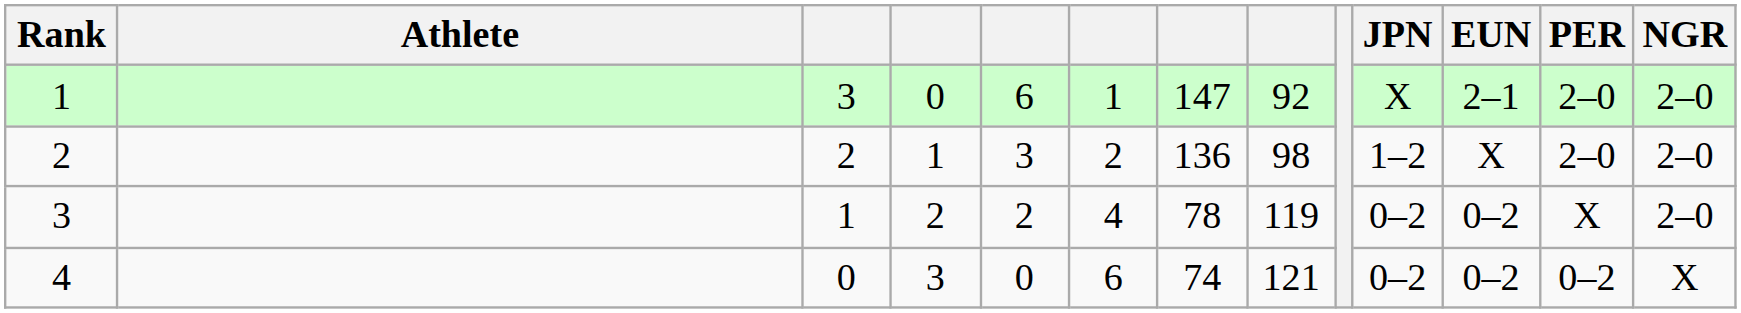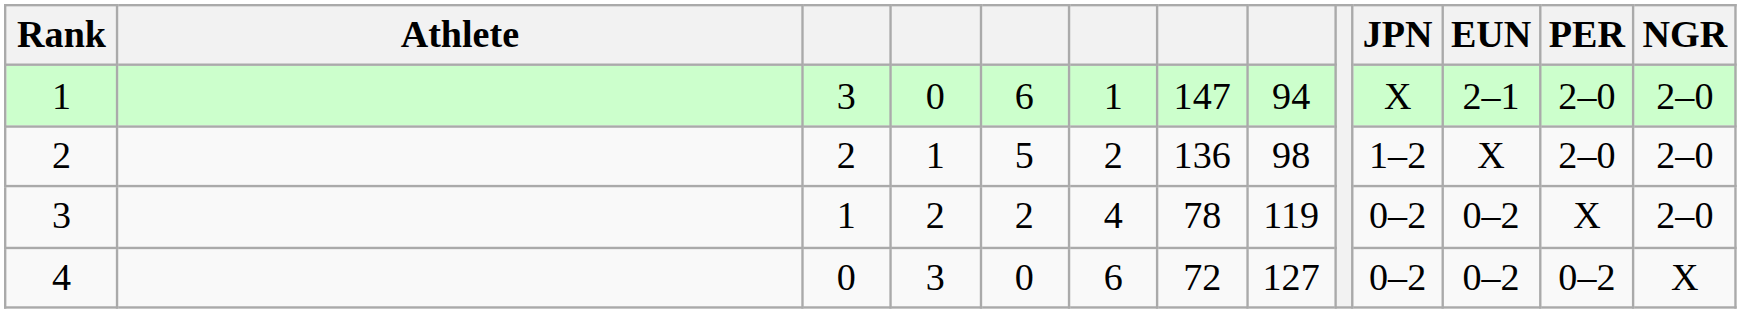(1291, 95) 92 -> (1291, 95) 94
(1024, 155) 3 -> (1024, 155) 5
(1202, 276) 74 -> (1202, 276) 72
(1291, 276) 121 -> (1291, 276) 127
